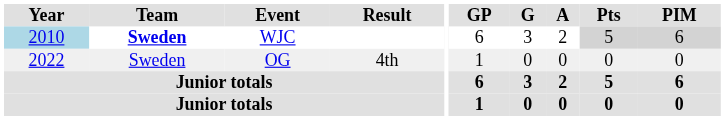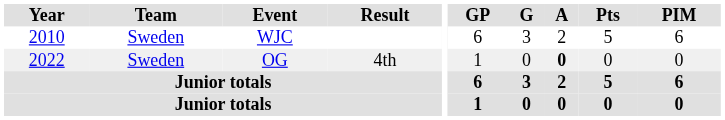(46, 37) lightblue background -> (47, 37) no background
(157, 37) bold -> (156, 37) normal
(609, 37) lightgrey background -> (608, 37) no background
(679, 37) lightgrey background -> (679, 37) no background
(563, 59) normal -> (562, 59) bold
